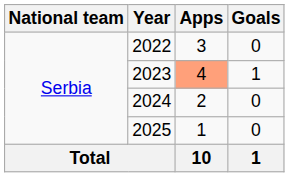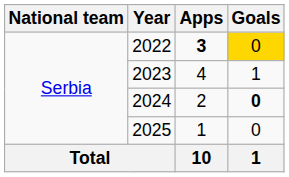(201, 46) normal -> (201, 46) bold
(256, 46) no background -> (256, 46) gold background
(201, 74) lightsalmon background -> (201, 74) no background
(256, 102) normal -> (256, 102) bold
